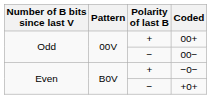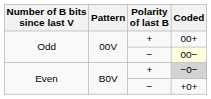(189, 54) no background -> (189, 54) lightyellow background
(189, 70) no background -> (189, 70) lightgrey background
